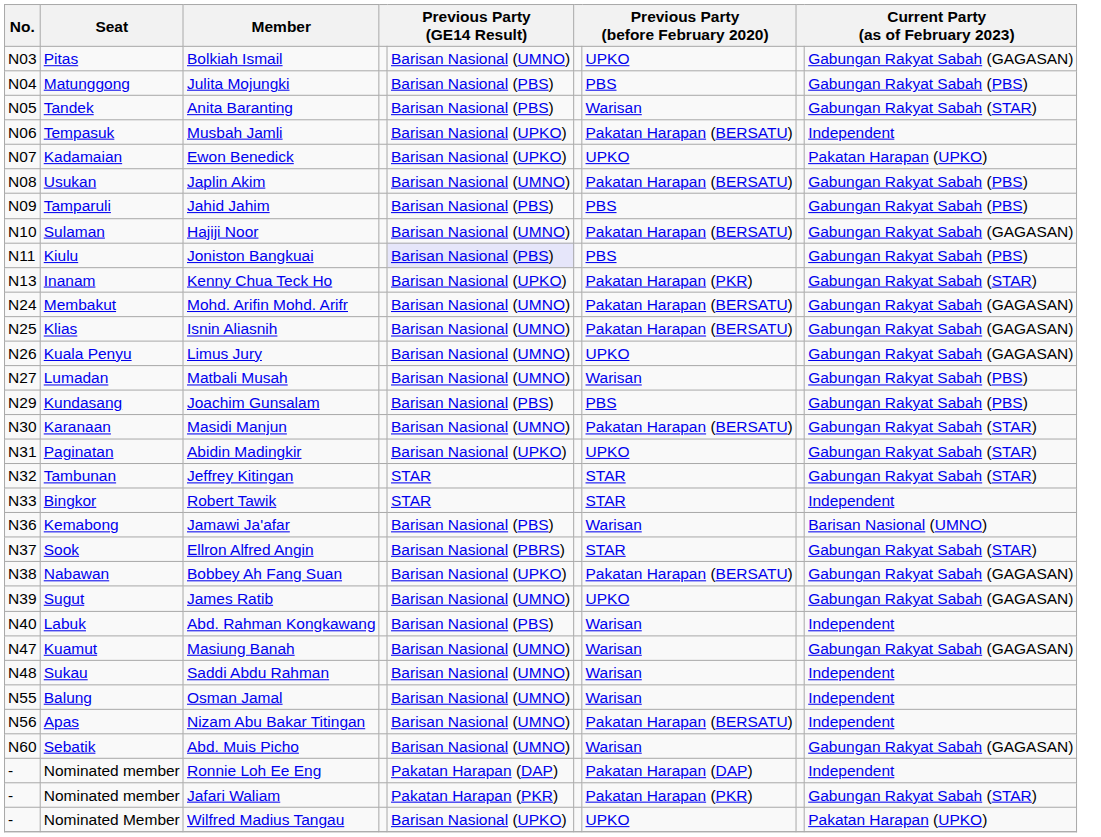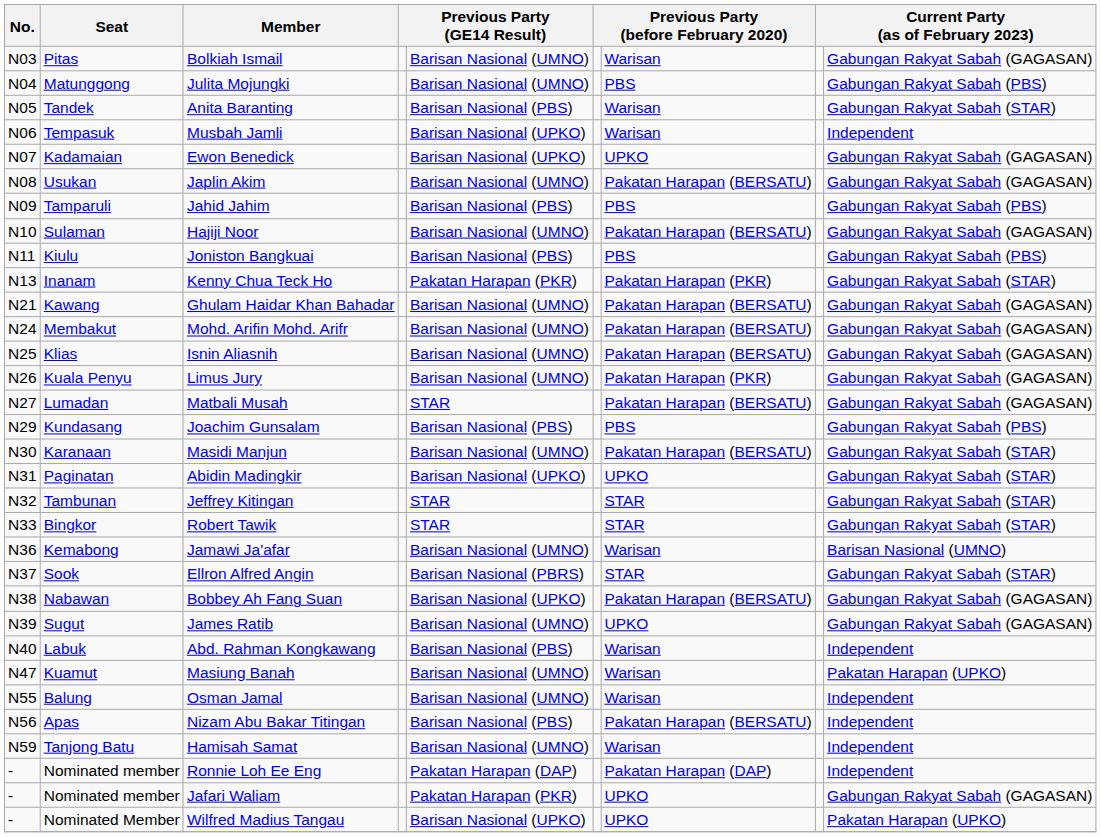(607, 59) UPKO -> (633, 59) Warisan
(472, 83) Barisan Nasional (PBS) -> (499, 83) Barisan Nasional (UMNO)
(689, 132) Pakatan Harapan (BERSATU) -> (633, 132) Warisan
(898, 157) Pakatan Harapan (UPKO) -> (960, 157) Gabungan Rakyat Sabah (GAGASAN)
(918, 182) Gabungan Rakyat Sabah (PBS) -> (960, 182) Gabungan Rakyat Sabah (GAGASAN)
(472, 255) lavender background -> (491, 255) no background
(479, 280) Barisan Nasional (UPKO) -> (493, 280) Pakatan Harapan (PKR)
+ row: (291, 304)
(607, 353) UPKO -> (688, 378) Pakatan Harapan (PKR)
(481, 378) Barisan Nasional (UMNO) -> (430, 402) STAR
(614, 378) Warisan -> (708, 402) Pakatan Harapan (BERSATU)
(918, 378) Gabungan Rakyat Sabah (PBS) -> (960, 402) Gabungan Rakyat Sabah (GAGASAN)
(851, 501) Independent -> (942, 525) Gabungan Rakyat Sabah (STAR)
(472, 525) Barisan Nasional (PBS) -> (499, 550) Barisan Nasional (UMNO)
(941, 648) Gabungan Rakyat Sabah (GAGASAN) -> (917, 672) Pakatan Harapan (UPKO)
- row: (258, 672)
(481, 722) Barisan Nasional (UMNO) -> (491, 722) Barisan Nasional (PBS)
+ row: (242, 746)
- row: (243, 746)
(669, 795) Pakatan Harapan (PKR) -> (626, 795) UPKO
(923, 795) Gabungan Rakyat Sabah (STAR) -> (960, 795) Gabungan Rakyat Sabah (GAGASAN)
